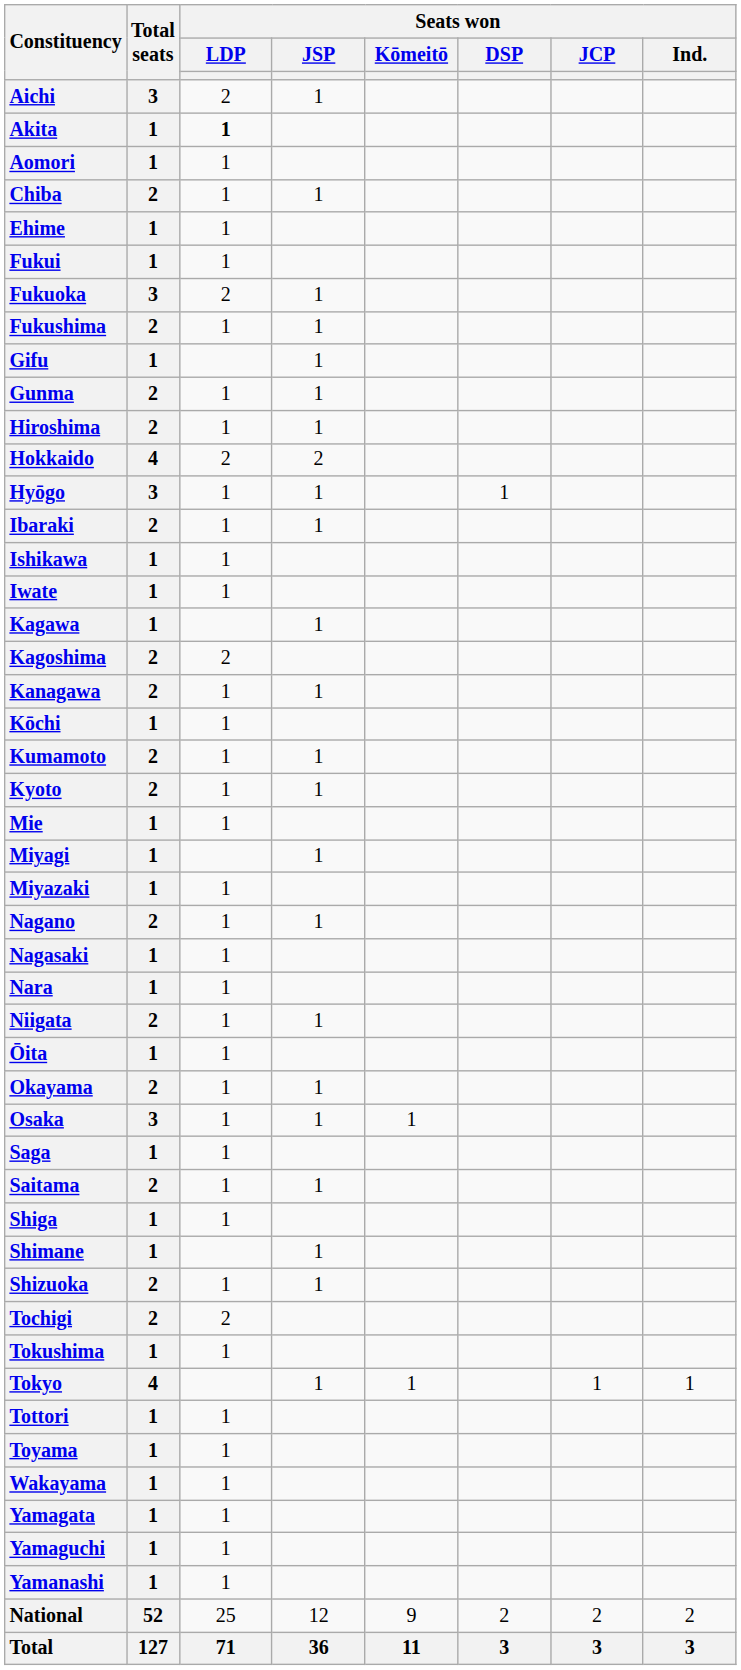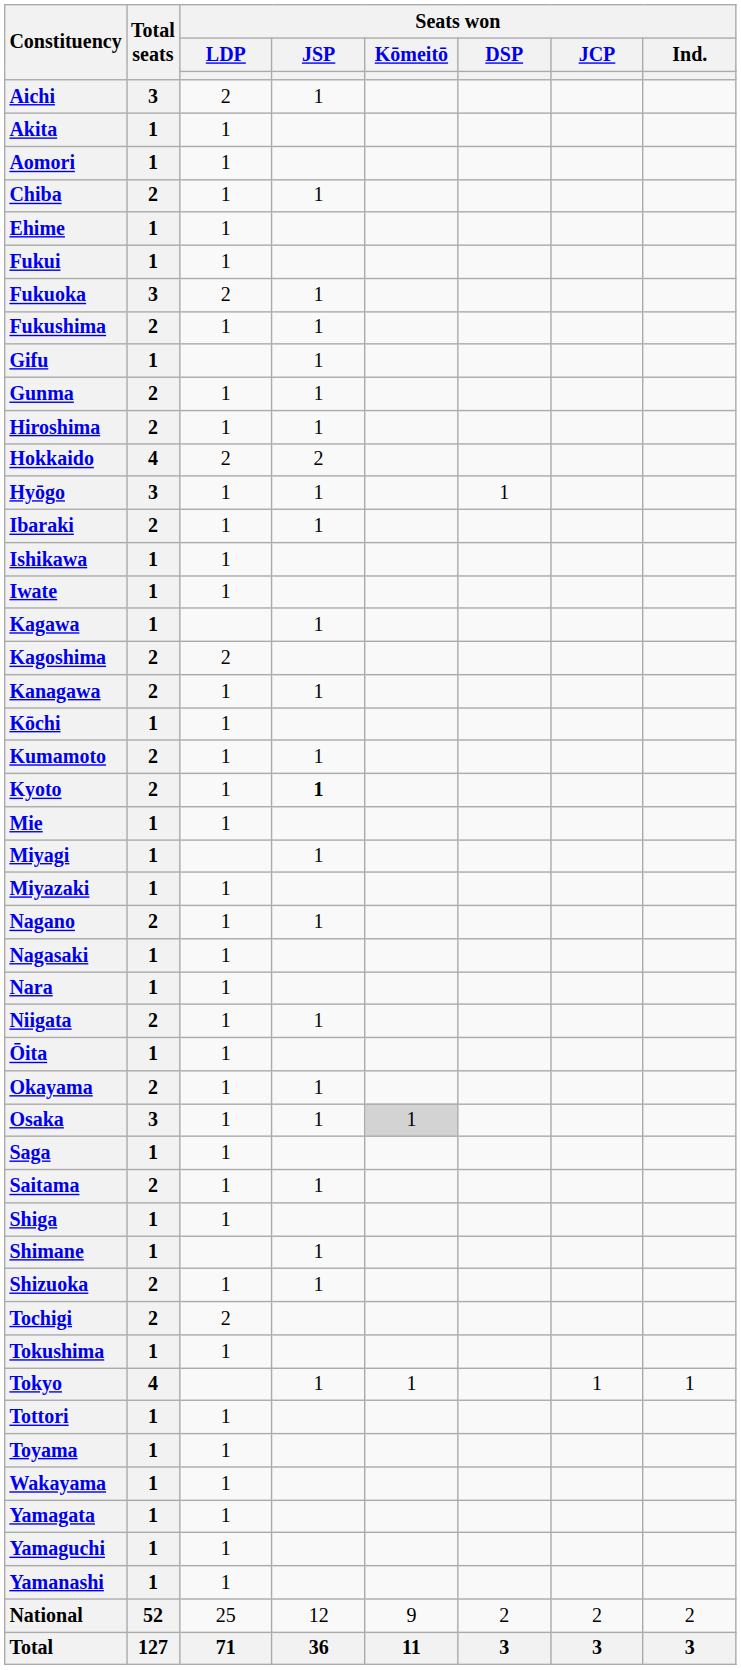(226, 129) bold -> (226, 129) normal
(319, 790) normal -> (319, 790) bold
(411, 1120) no background -> (411, 1120) lightgrey background
